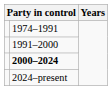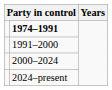(35, 28) normal -> (35, 28) bold
(35, 61) bold -> (35, 61) normal
